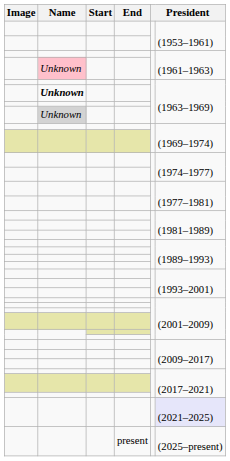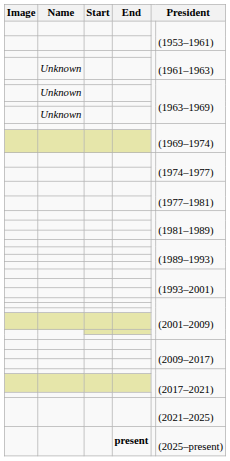(61, 68) pink background -> (61, 68) no background
(62, 93) bold -> (61, 93) normal
(61, 115) lightgrey background -> (61, 115) no background
(185, 418) lavender background -> (186, 418) no background
(132, 441) normal -> (131, 441) bold
